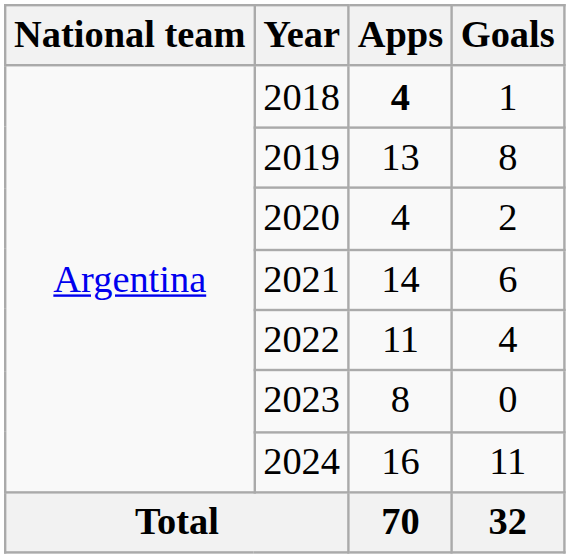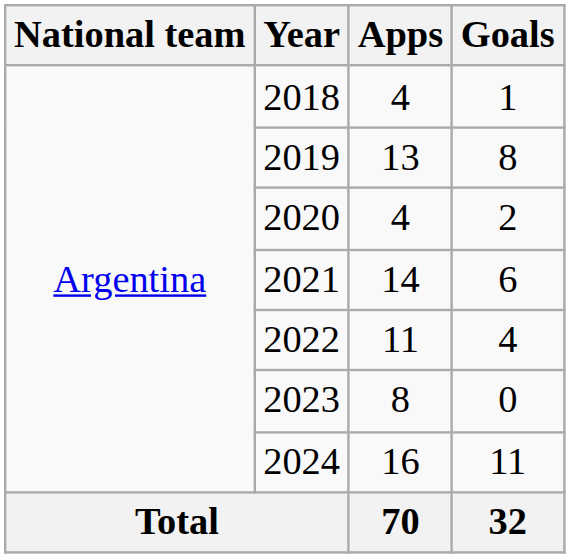(400, 95) bold -> (400, 95) normal
